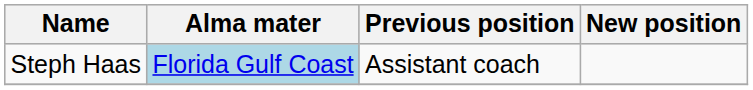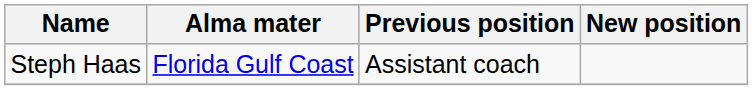(253, 63) lightblue background -> (253, 63) no background
